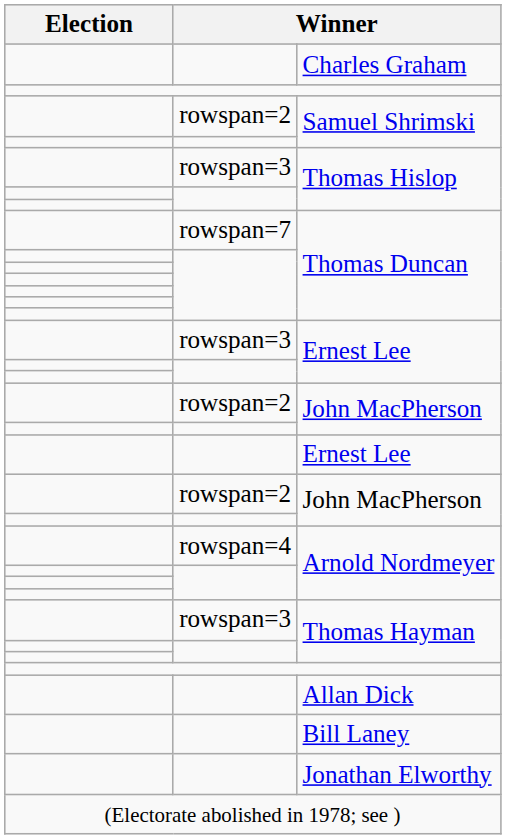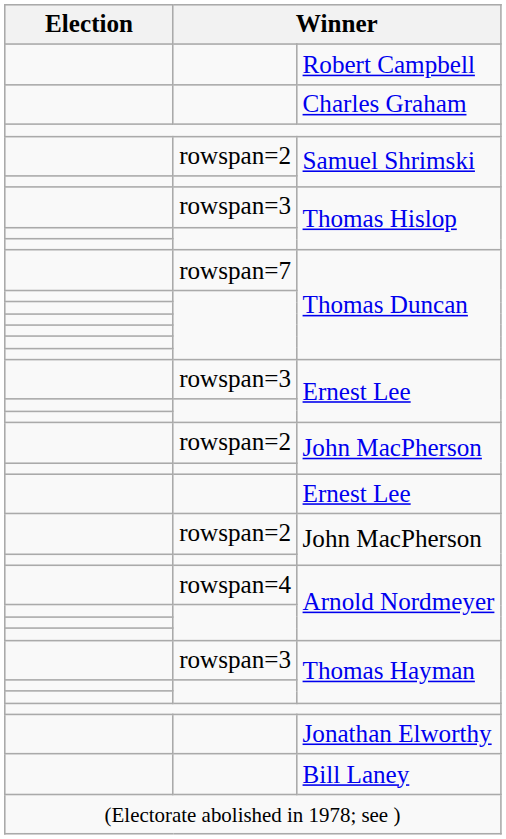+ row: (235, 65)
- row: (235, 695)
rows swapped: (235, 734) <-> (235, 774)
